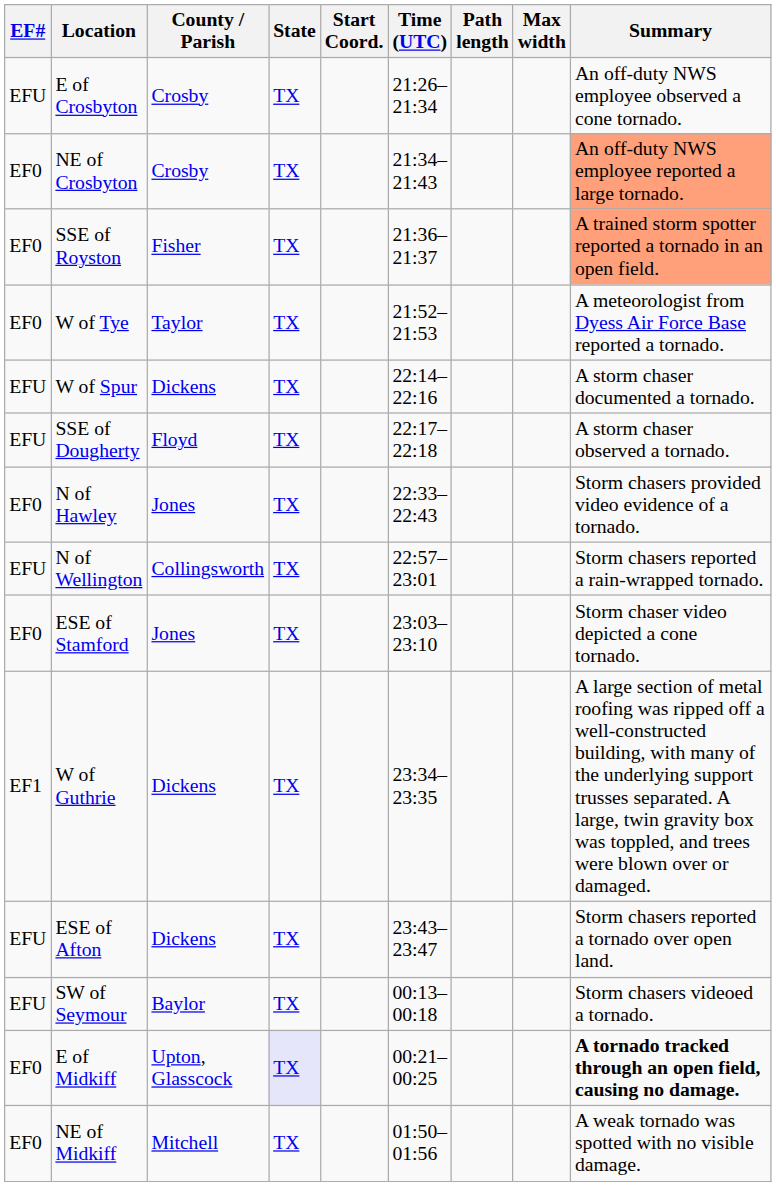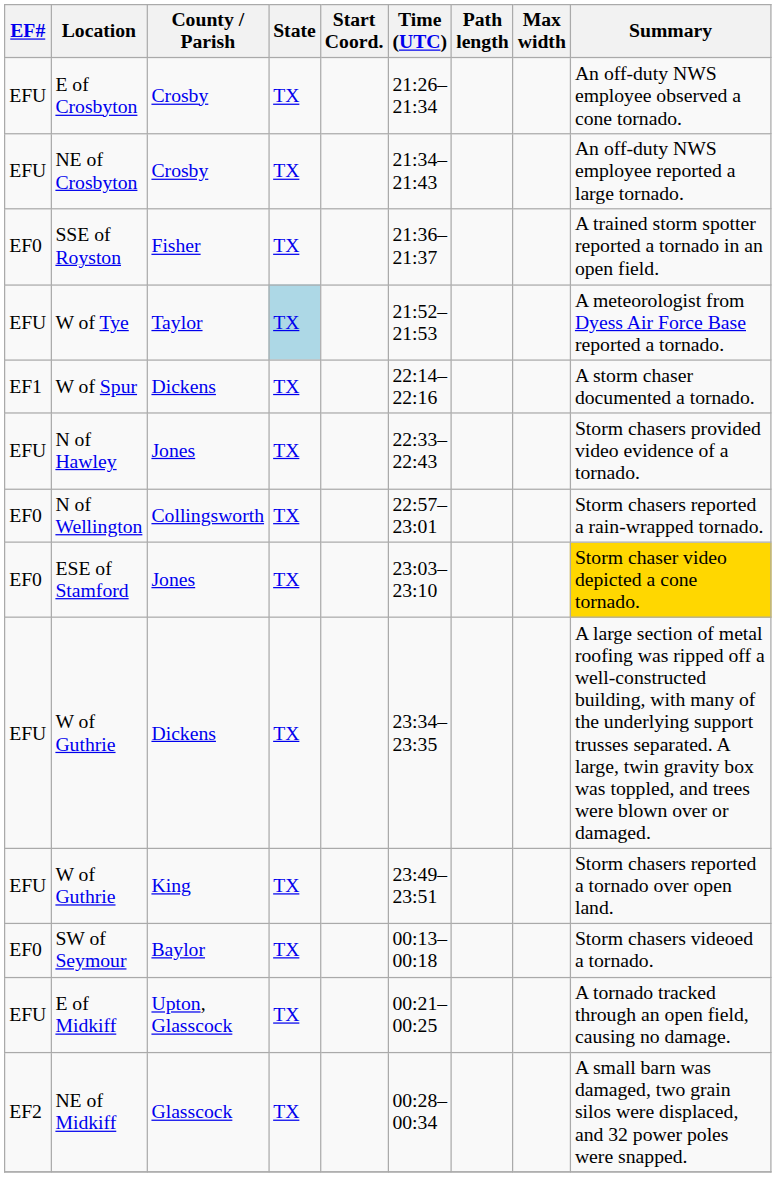(26, 171) EF0 -> (28, 171) EFU
(655, 171) lightsalmon background -> (655, 171) no background
(669, 246) lightsalmon background -> (669, 246) no background
(26, 322) EF0 -> (28, 322) EFU
(286, 322) no background -> (286, 322) lightblue background
(28, 386) EFU -> (26, 386) EF1
- row: (97, 439)
(26, 504) EF0 -> (28, 450) EFU
(28, 568) EFU -> (26, 515) EF0
(651, 633) no background -> (651, 579) gold background
(26, 786) EF1 -> (28, 732) EFU
- row: (84, 939)
+ row: (85, 885)
(28, 1003) EFU -> (26, 950) EF0
(26, 1067) EF0 -> (28, 1014) EFU
(286, 1067) lavender background -> (286, 1014) no background
(668, 1067) bold -> (662, 1014) normal
+ row: (86, 1112)
- row: (86, 1143)
